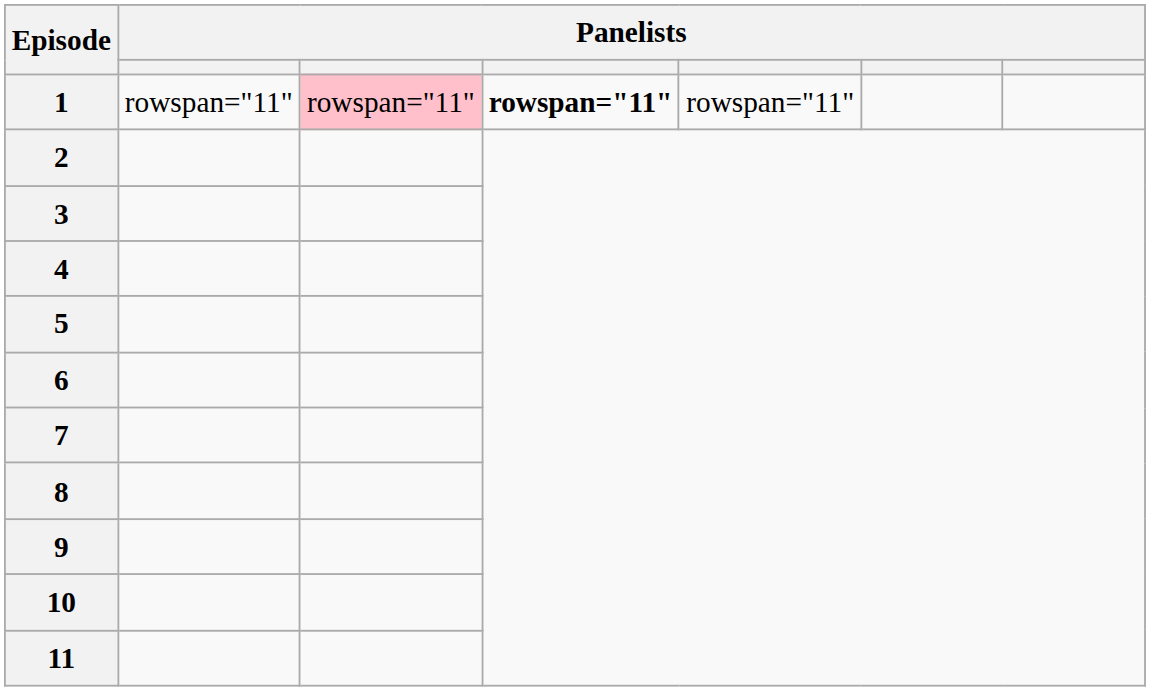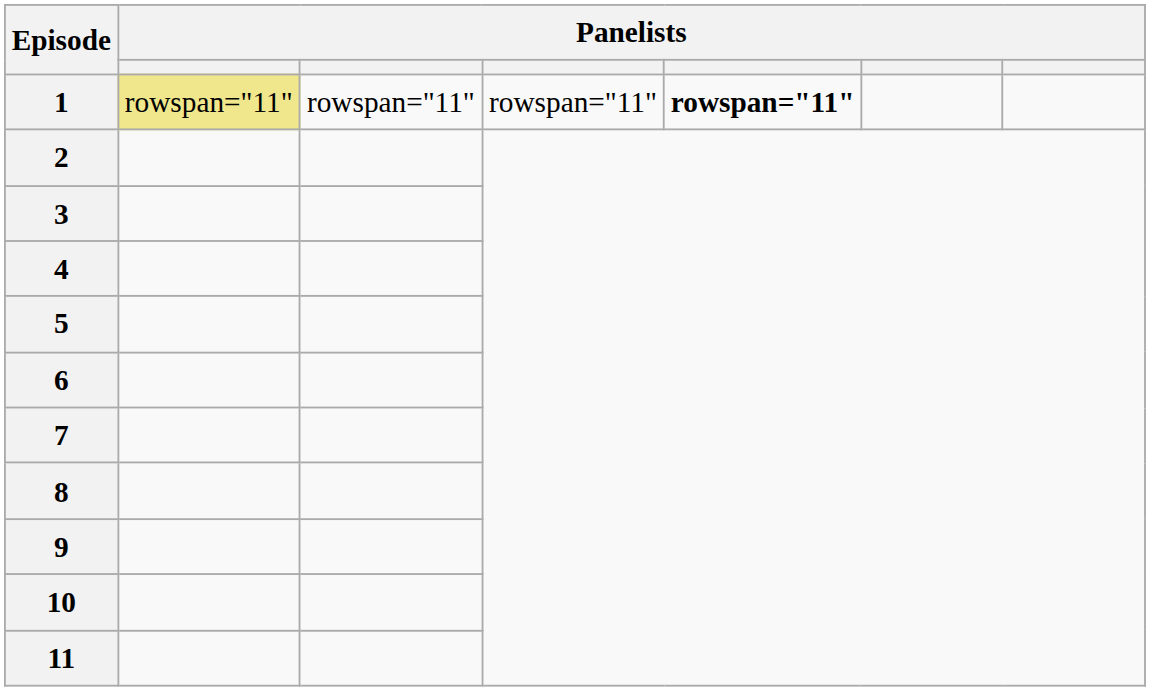(209, 102) no background -> (209, 102) khaki background
(391, 102) pink background -> (391, 102) no background
(581, 102) bold -> (573, 102) normal
(770, 102) normal -> (763, 102) bold
